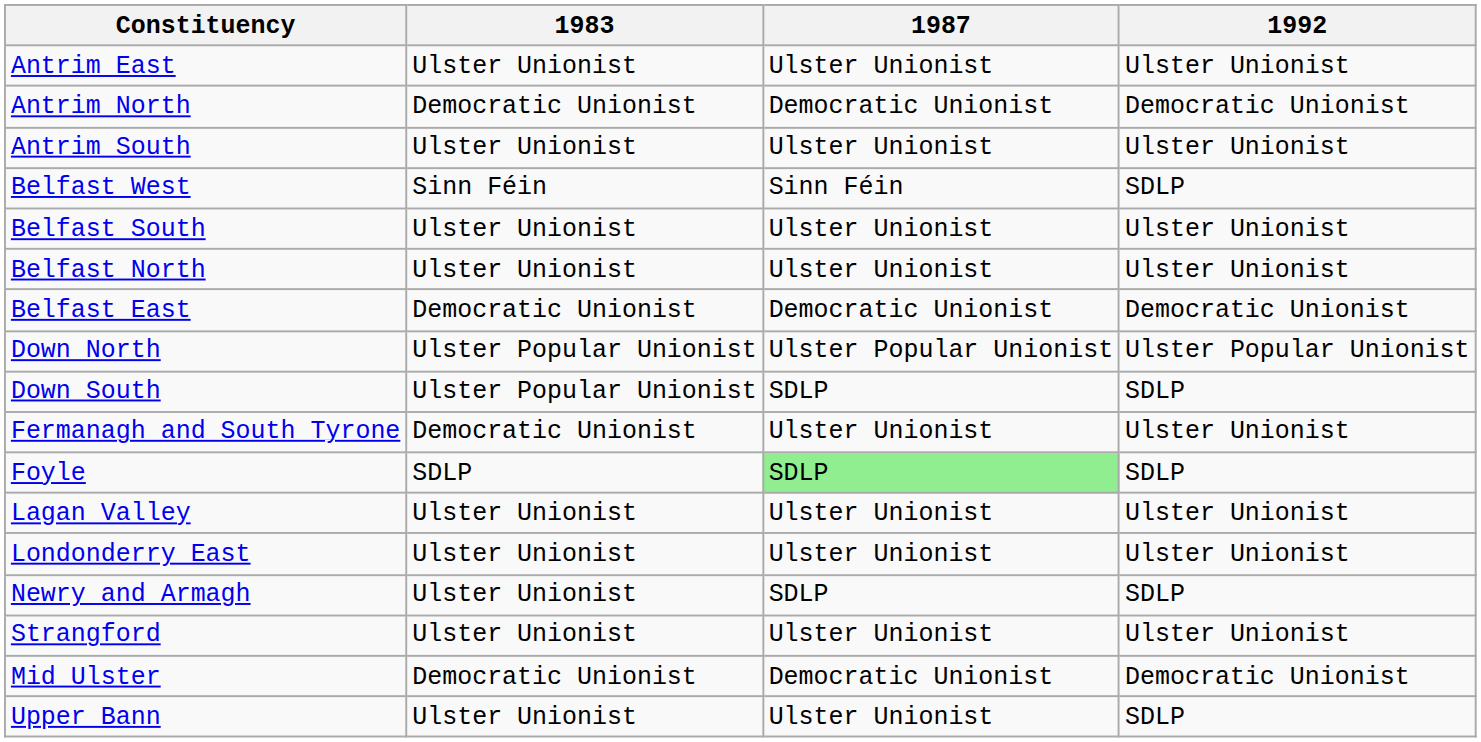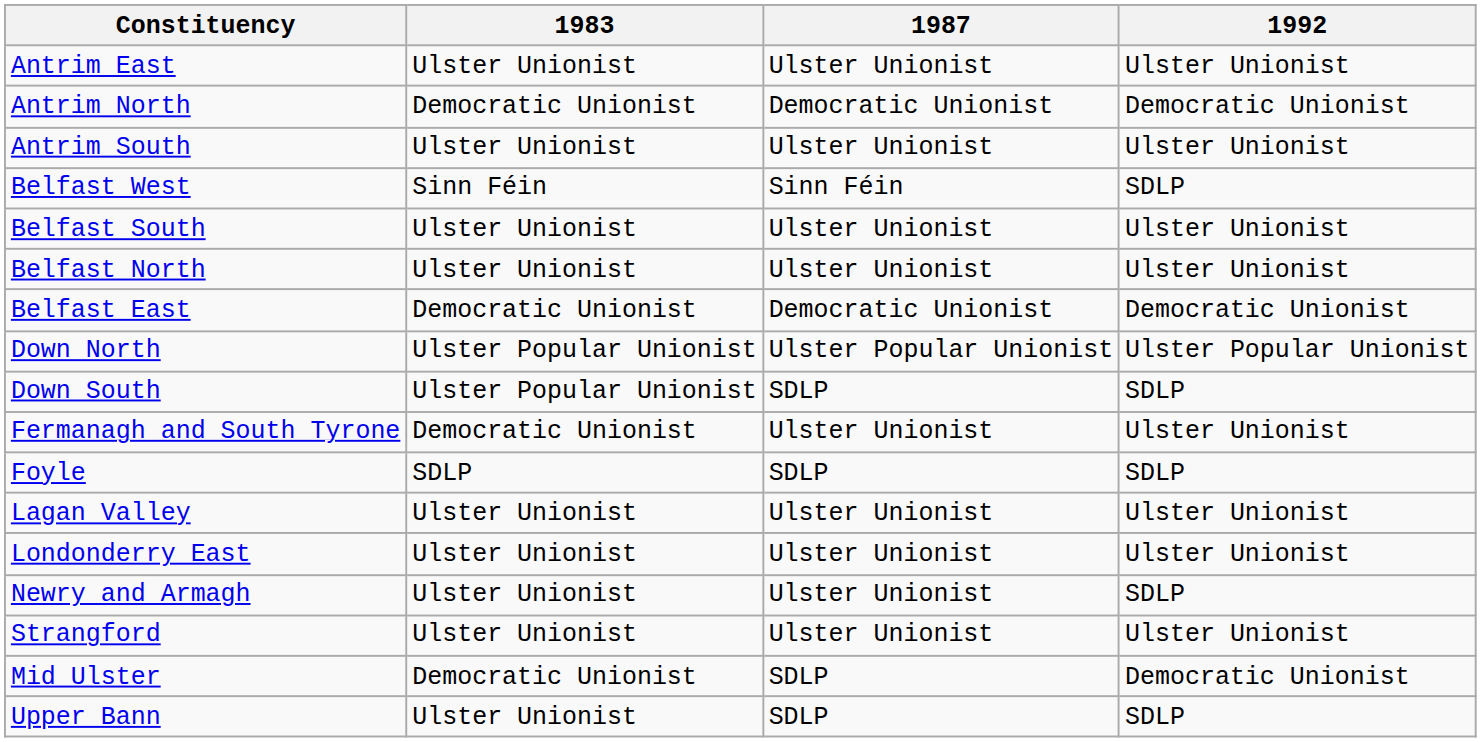(799, 473) lightgreen background -> (799, 473) no background
(799, 595) SDLP -> (881, 595) Ulster Unionist
(911, 676) Democratic Unionist -> (799, 676) SDLP
(881, 717) Ulster Unionist -> (799, 717) SDLP
